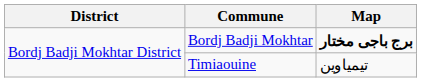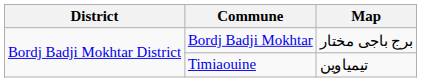(366, 40) bold -> (366, 40) normal
